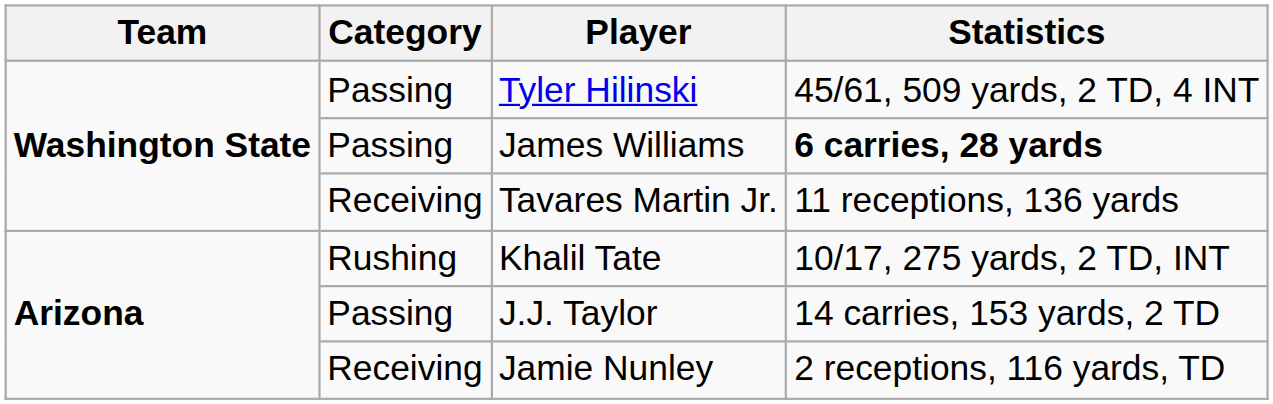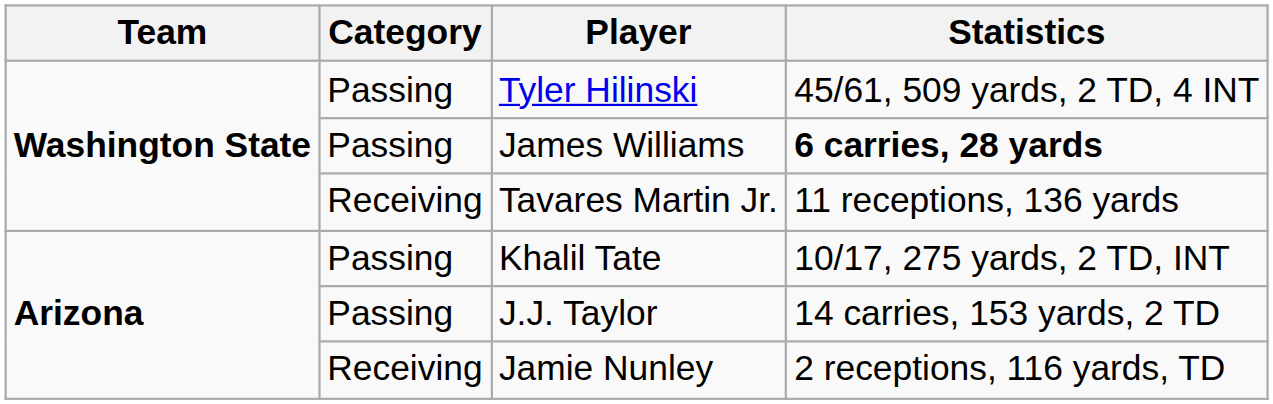(392, 257) Rushing -> (390, 257) Passing
